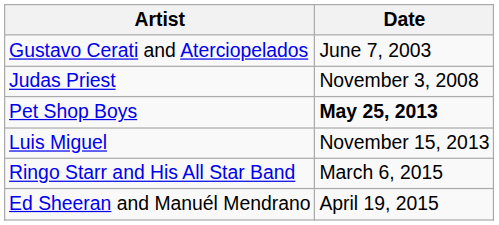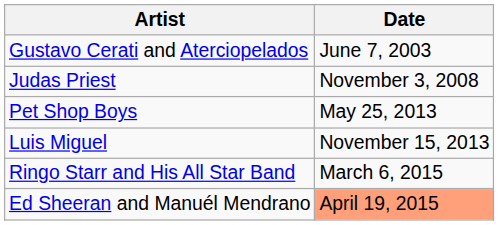(379, 111) bold -> (378, 111) normal
(379, 204) no background -> (379, 204) lightsalmon background
